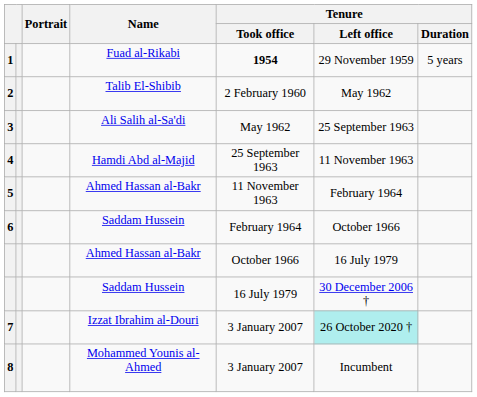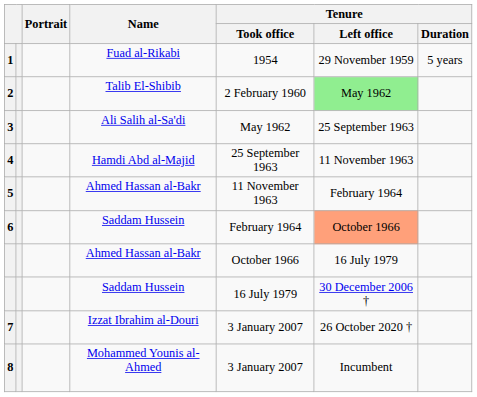(265, 60) bold -> (265, 60) normal
(366, 93) no background -> (366, 93) lightgreen background
(366, 227) no background -> (366, 227) lightsalmon background
(366, 327) paleturquoise background -> (366, 327) no background
